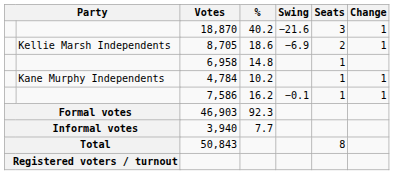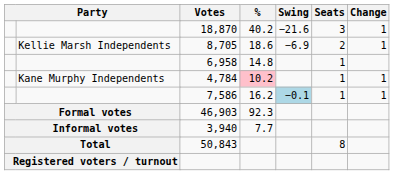(261, 79) no background -> (261, 79) pink background
(297, 95) no background -> (297, 95) lightblue background
